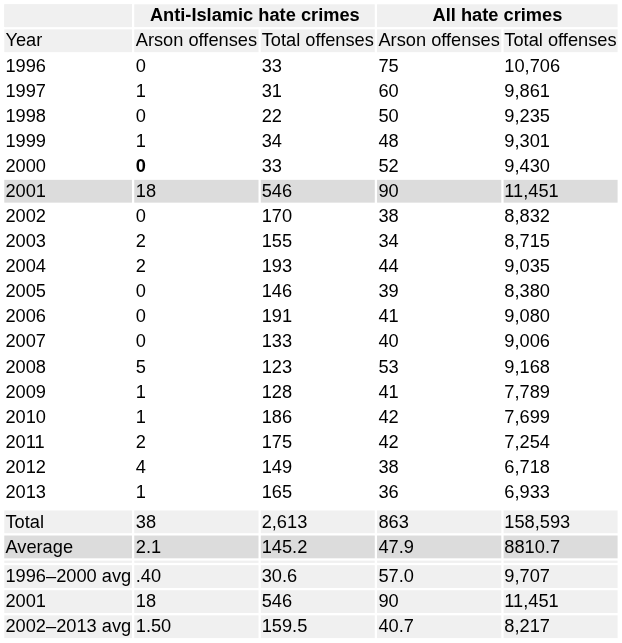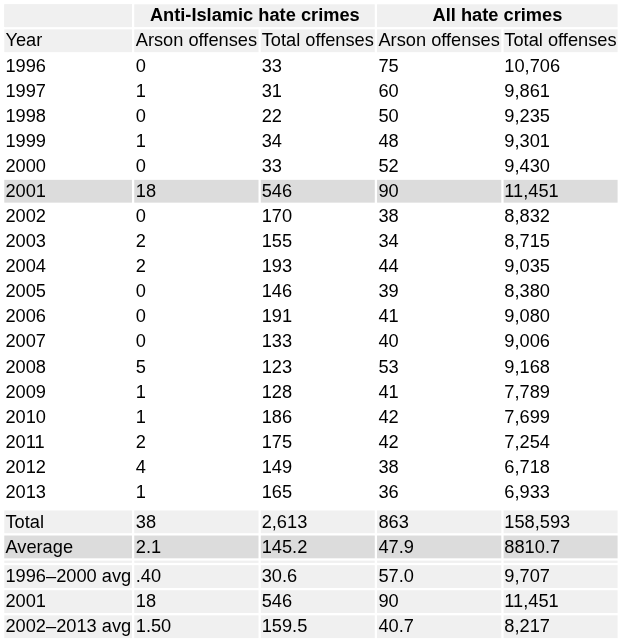(141, 166) bold -> (141, 166) normal
